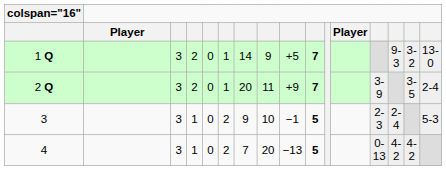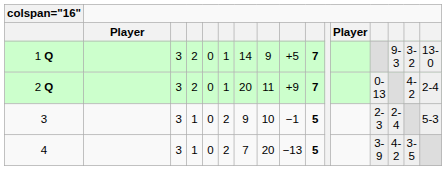(379, 87) 3-9 -> (379, 87) 0-13
(412, 87) 3-5 -> (412, 87) 4-2
(379, 150) 0-13 -> (379, 150) 3-9
(412, 150) 4-2 -> (412, 150) 3-5
